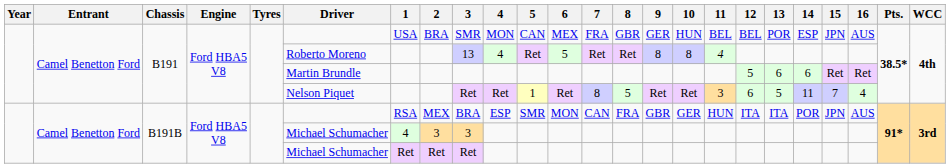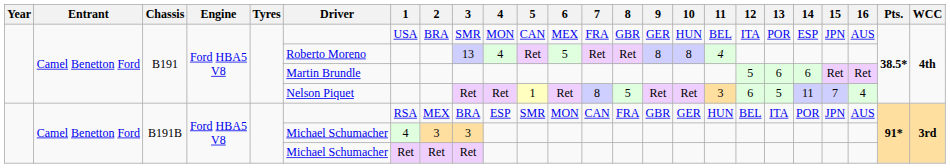(750, 34) BEL -> (750, 34) ITA
(750, 113) ITA -> (750, 113) BEL
